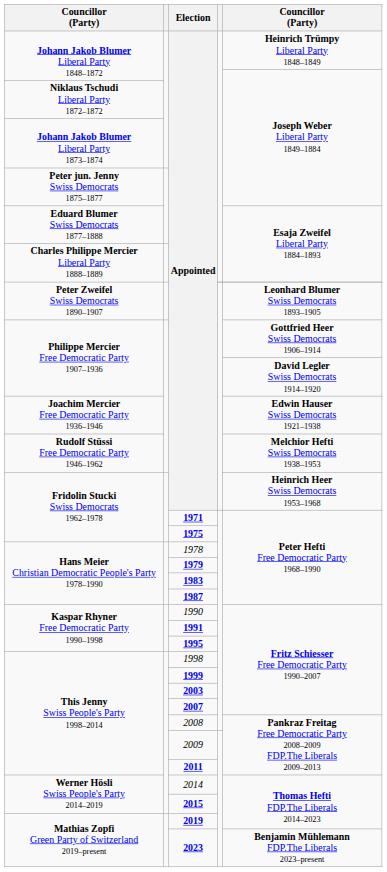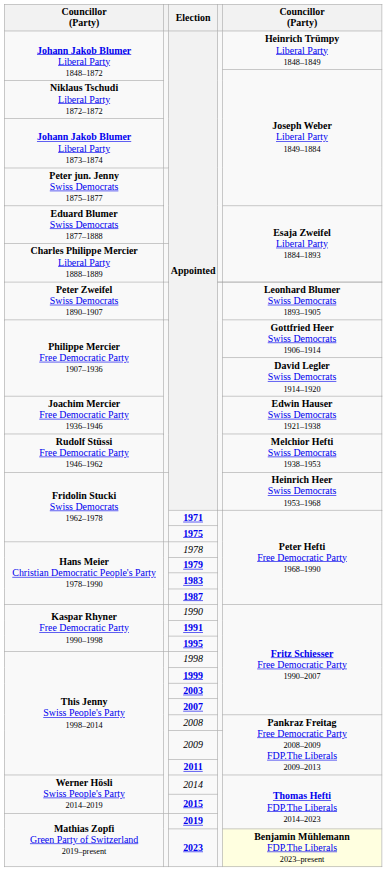(302, 848) no background -> (302, 848) lightyellow background
